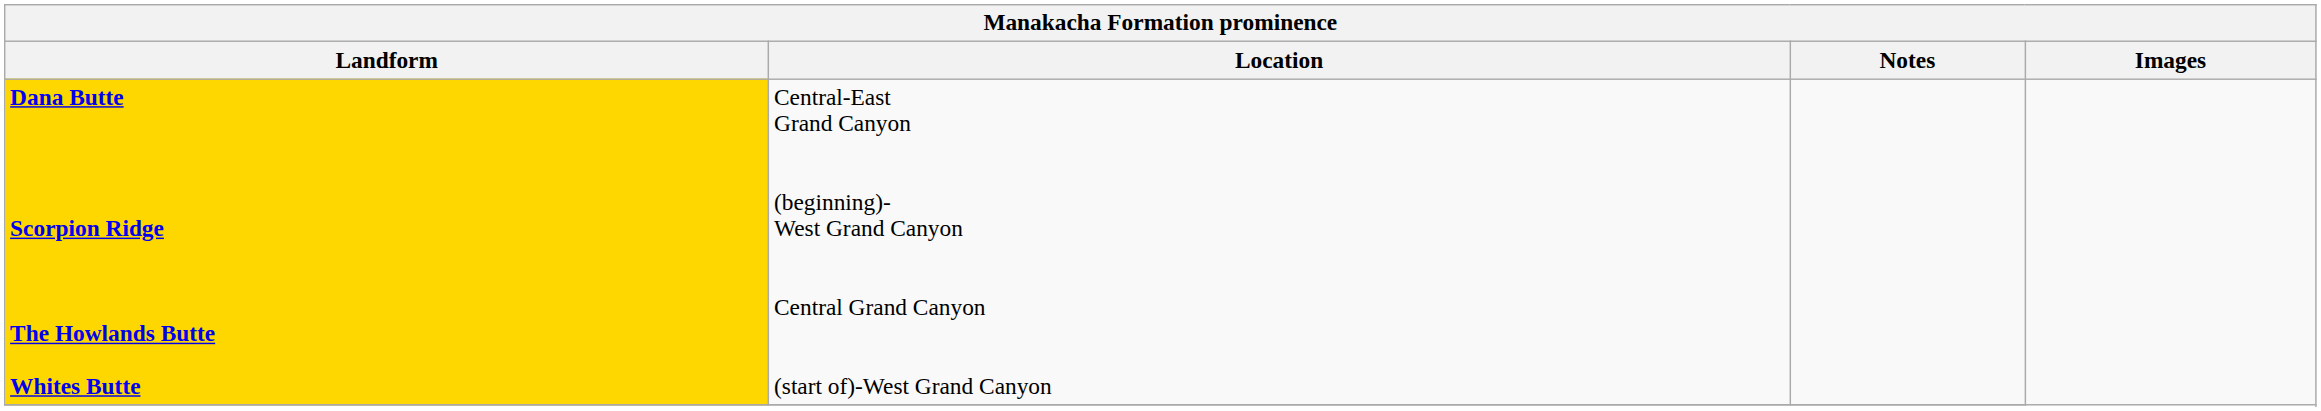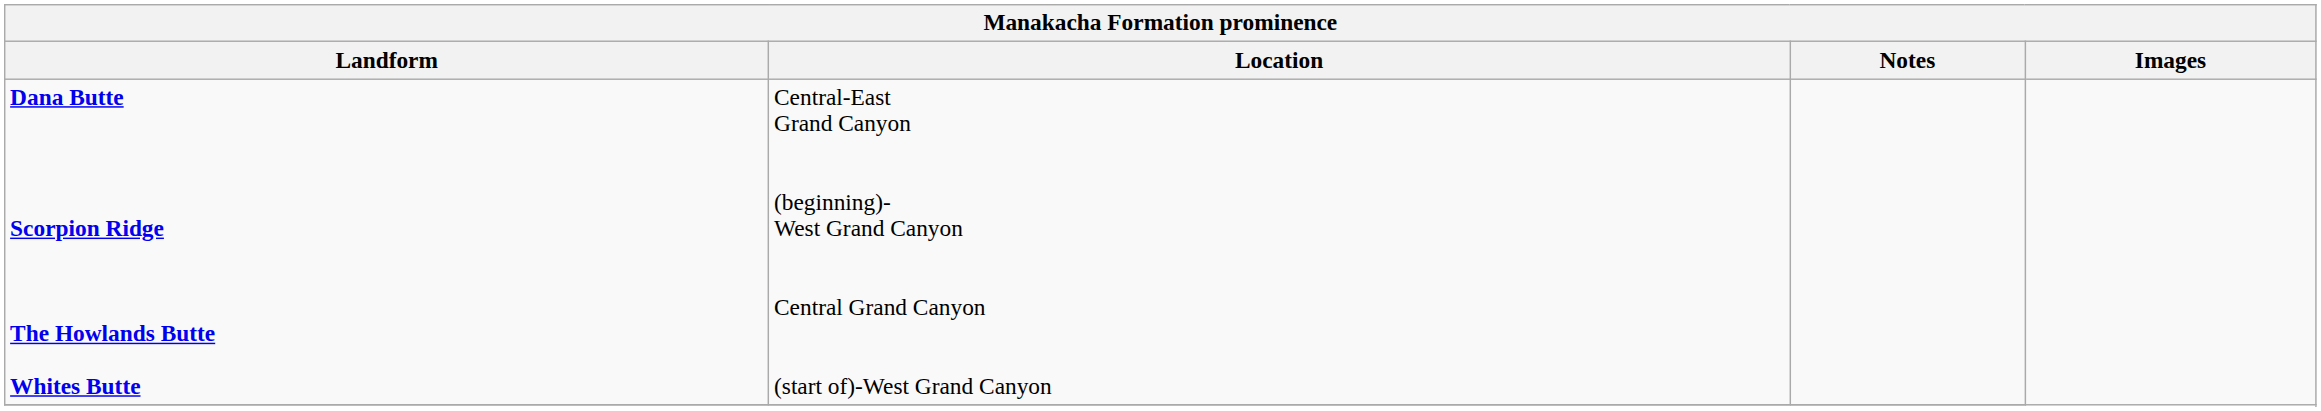(113, 241) gold background -> (113, 241) no background
